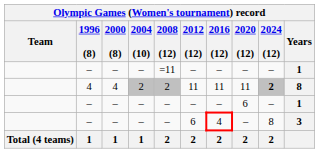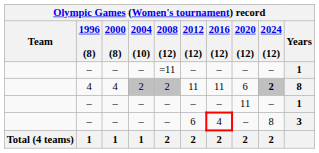(245, 86) 11 -> (245, 86) 6
(245, 103) 6 -> (245, 103) 11
